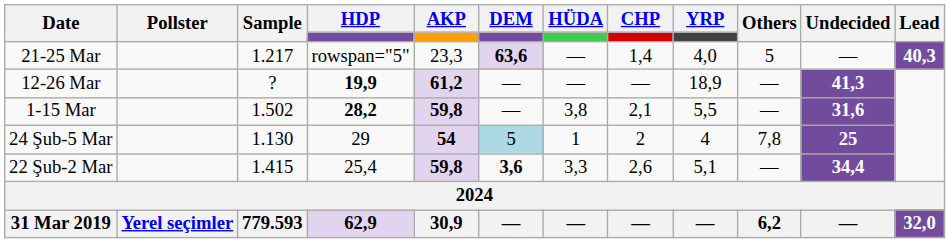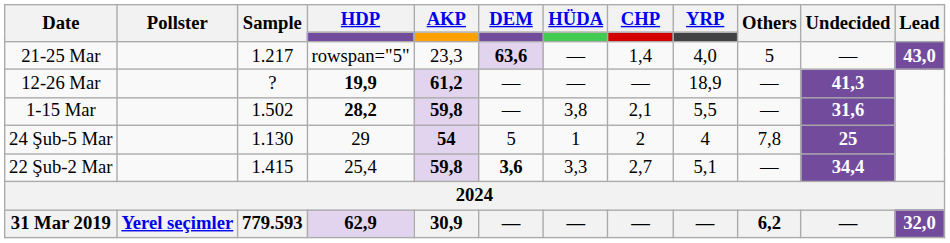(919, 54) 40,3 -> (919, 54) 43,0
(511, 138) lightblue background -> (511, 138) no background
(640, 166) 2,6 -> (640, 166) 2,7
